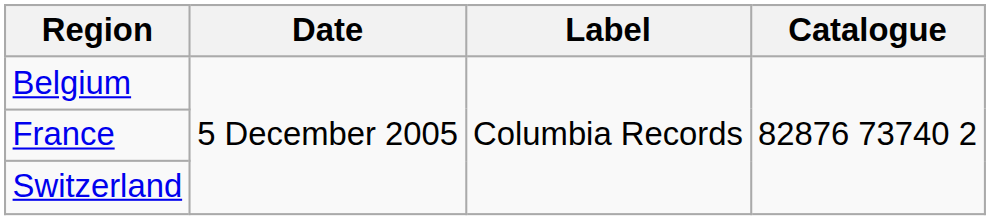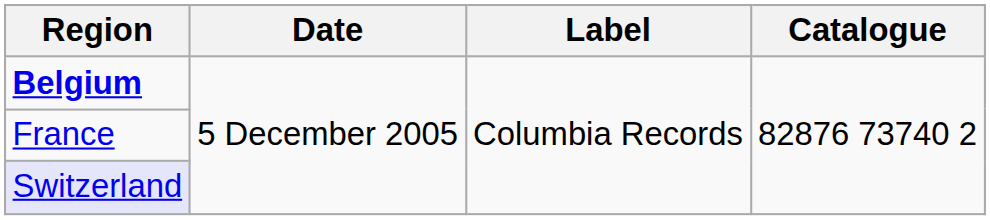(72, 82) normal -> (77, 82) bold
(97, 186) no background -> (97, 186) lavender background
